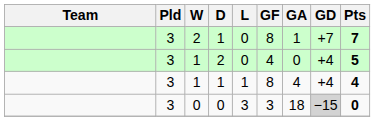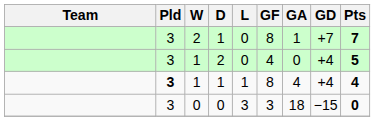(170, 82) normal -> (170, 82) bold
(326, 104) lightgrey background -> (326, 104) no background
